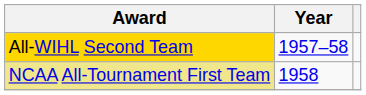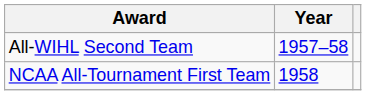(101, 47) gold background -> (101, 47) no background
(139, 75) khaki background -> (139, 75) no background
